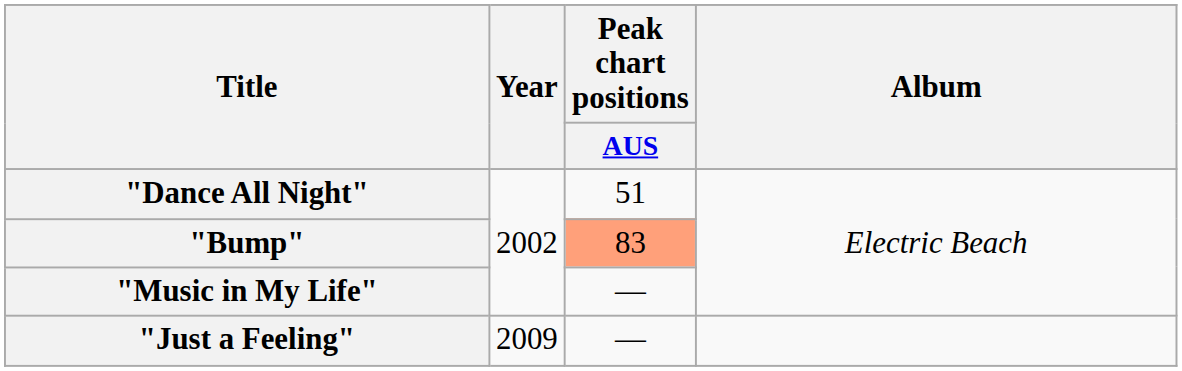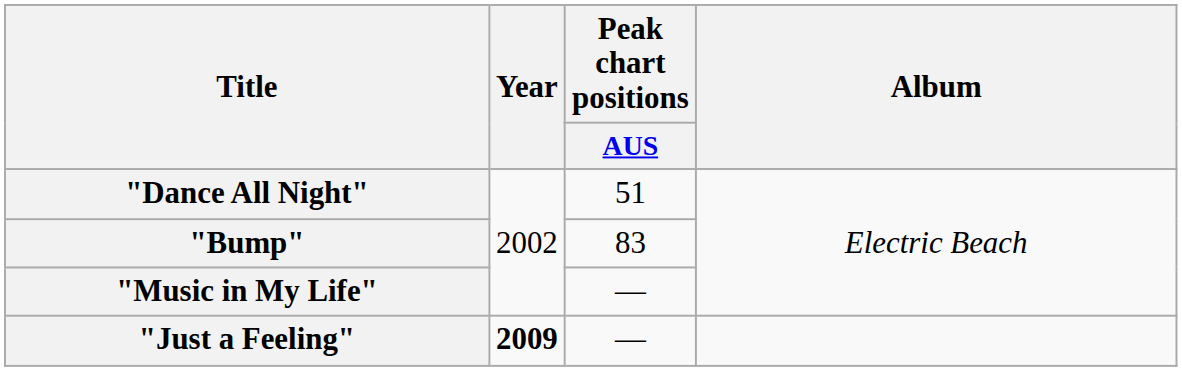(630, 242) lightsalmon background -> (630, 242) no background
(527, 340) normal -> (527, 340) bold
